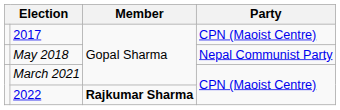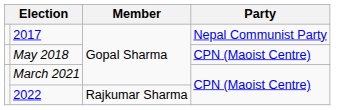(258, 34) CPN (Maoist Centre) -> (260, 34) Nepal Communist Party
(266, 54) Nepal Communist Party -> (252, 54) CPN (Maoist Centre)
(139, 94) bold -> (137, 94) normal
